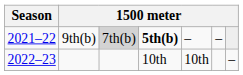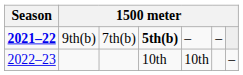(32, 37) normal -> (32, 37) bold
(119, 37) lightgrey background -> (119, 37) no background
